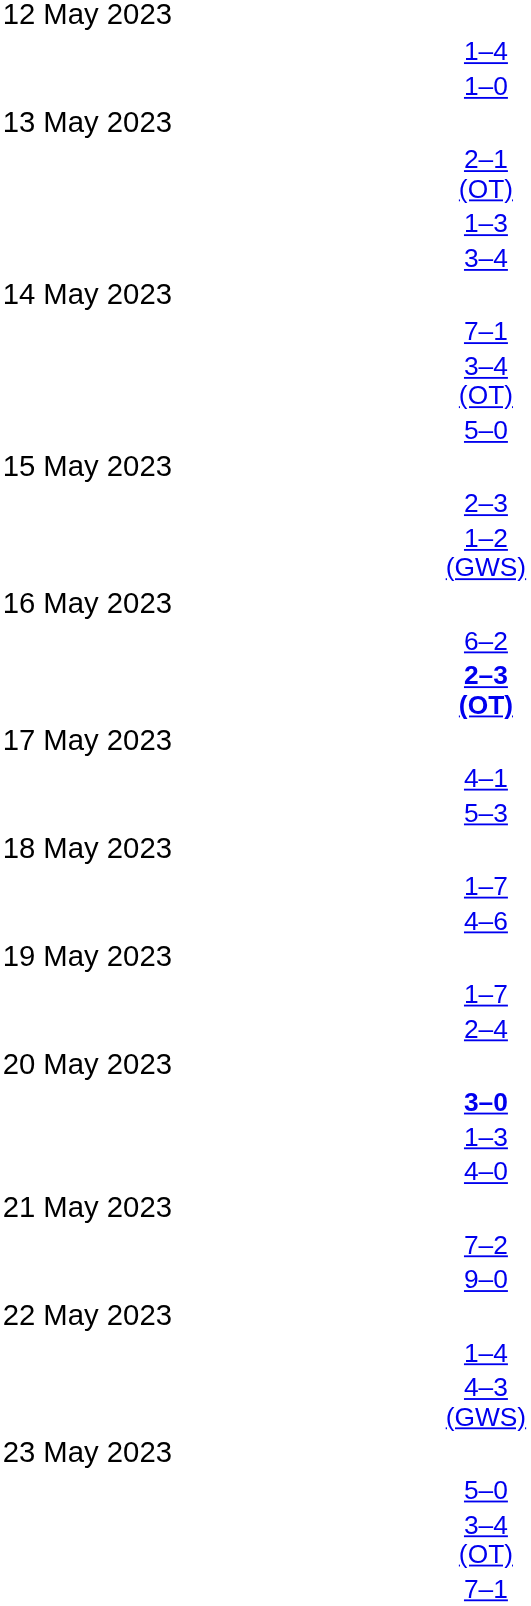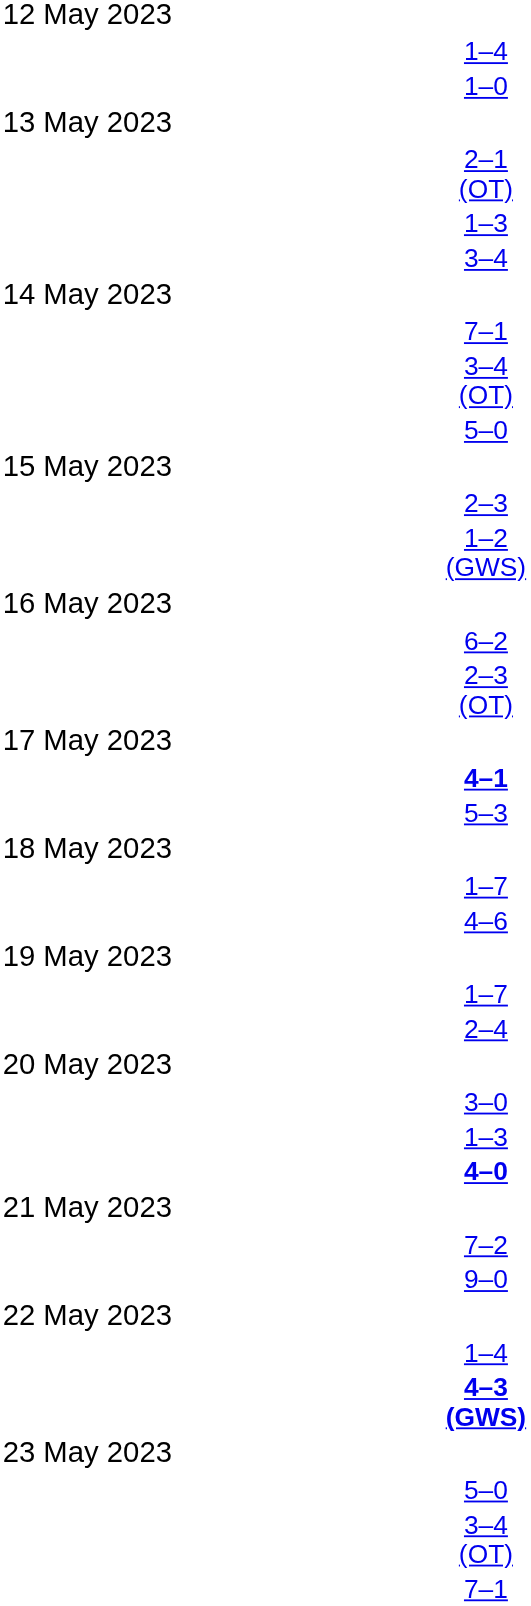(486, 690) bold -> (486, 690) normal
(486, 778) normal -> (486, 778) bold
(486, 1102) bold -> (486, 1102) normal
(486, 1171) normal -> (486, 1171) bold
(486, 1402) normal -> (486, 1402) bold
